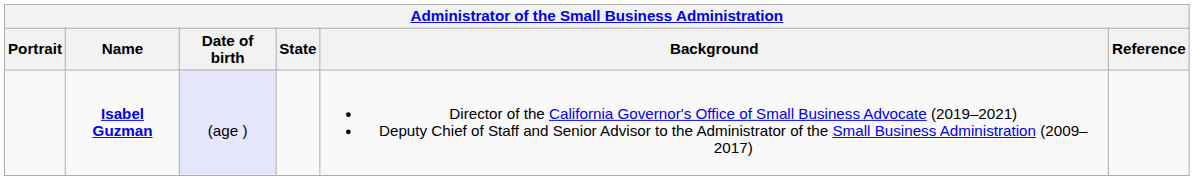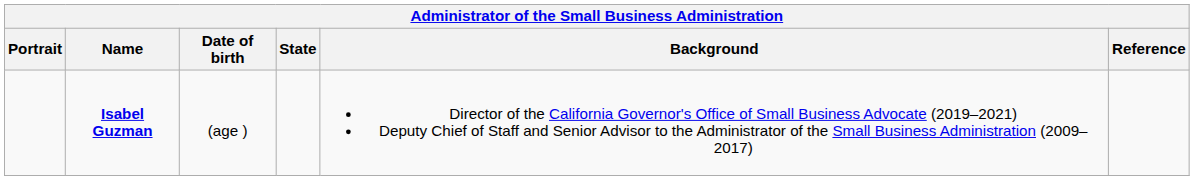(228, 131) lavender background -> (228, 131) no background
